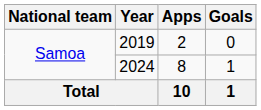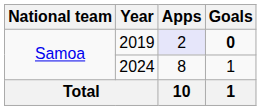(182, 42) no background -> (182, 42) lavender background
(231, 42) normal -> (231, 42) bold
